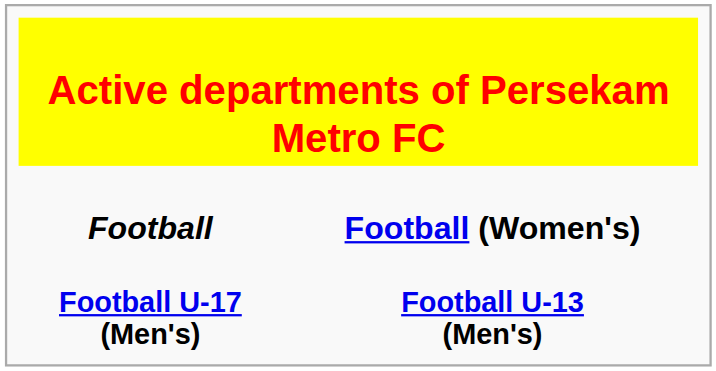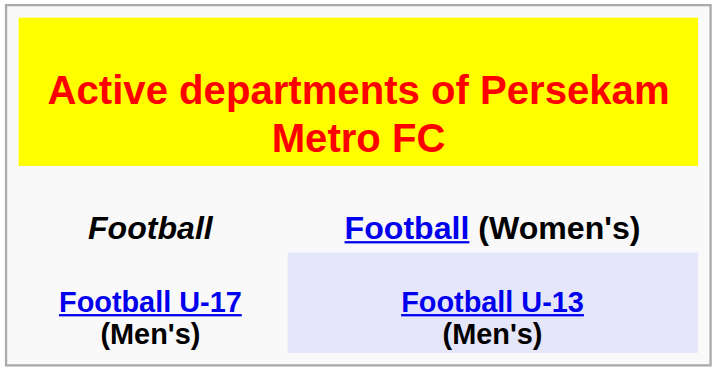(493, 318) no background -> (493, 318) lavender background
